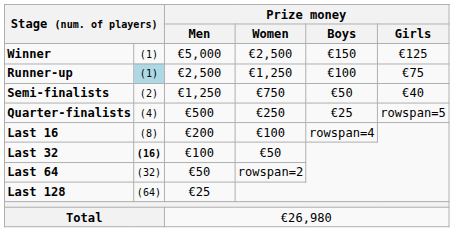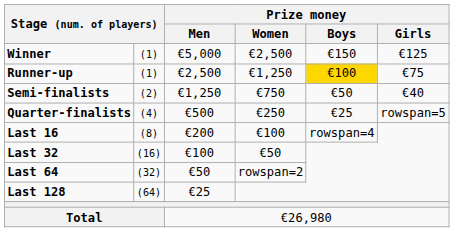(149, 74) lightblue background -> (149, 74) no background
(342, 73) no background -> (342, 73) gold background
(149, 152) bold -> (149, 153) normal
